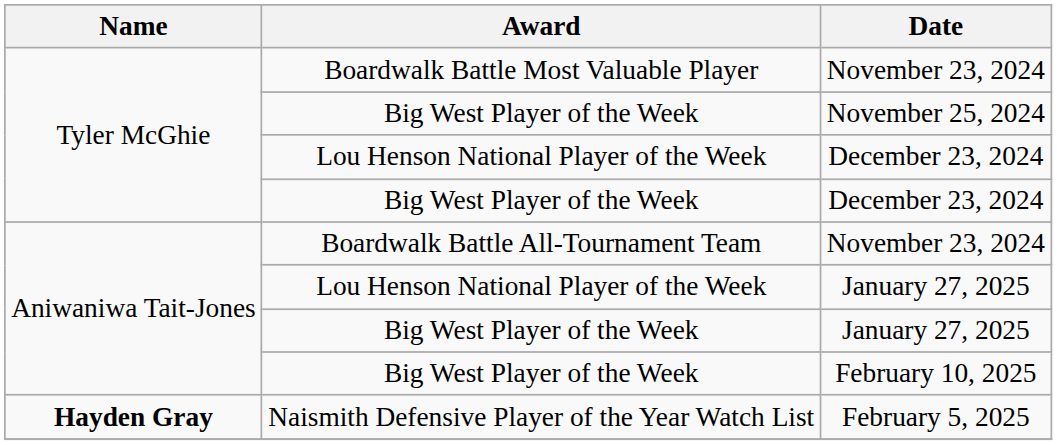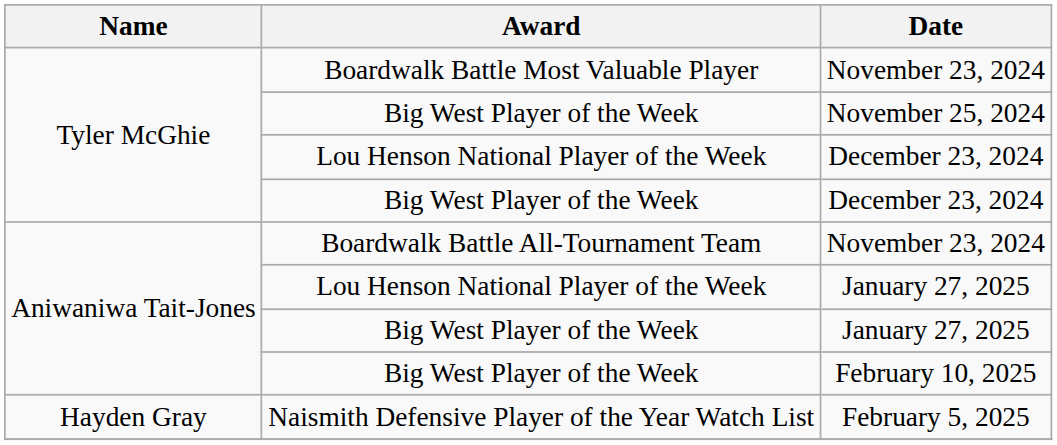(133, 416) bold -> (133, 416) normal
